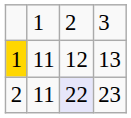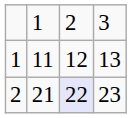(17, 58) gold background -> (16, 58) no background
(44, 94) 11 -> (43, 94) 21
